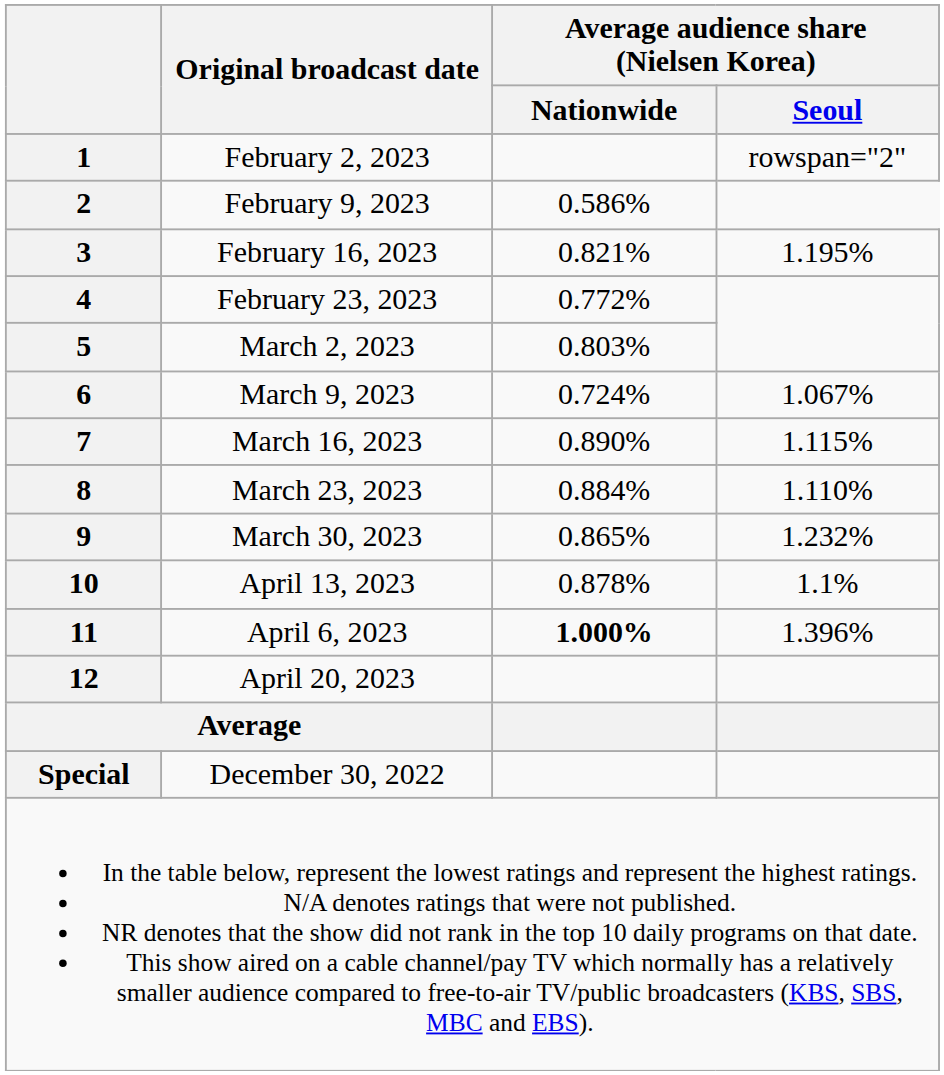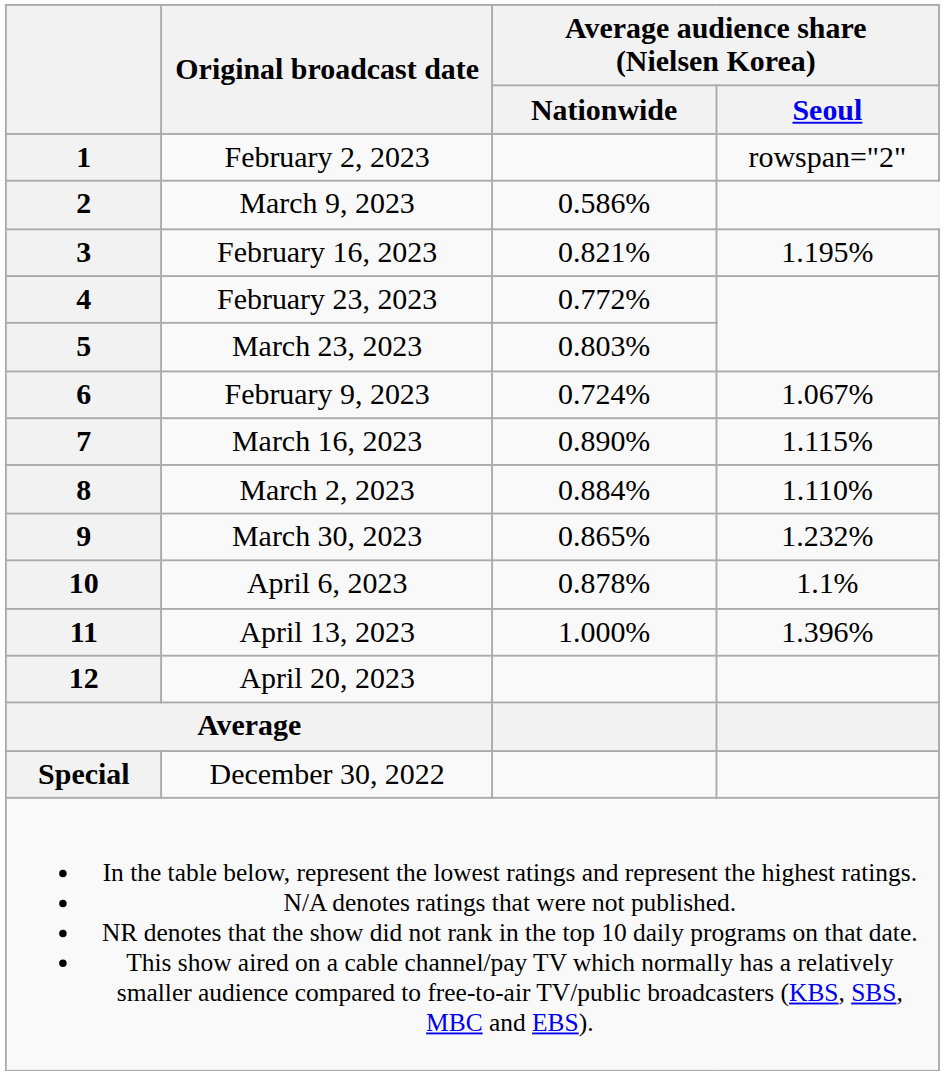(327, 204) February 9, 2023 -> (327, 204) March 9, 2023
(327, 346) March 2, 2023 -> (327, 346) March 23, 2023
(327, 394) March 9, 2023 -> (327, 394) February 9, 2023
(327, 488) March 23, 2023 -> (327, 488) March 2, 2023
(327, 583) April 13, 2023 -> (327, 583) April 6, 2023
(327, 631) April 6, 2023 -> (327, 631) April 13, 2023
(604, 631) bold -> (604, 631) normal
